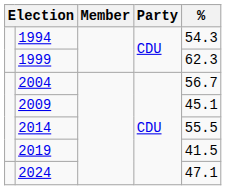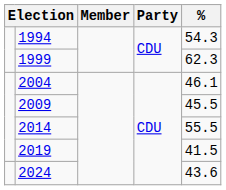(201, 83) 56.7 -> (201, 83) 46.1
(201, 106) 45.1 -> (201, 106) 45.5
(201, 173) 47.1 -> (201, 173) 43.6
